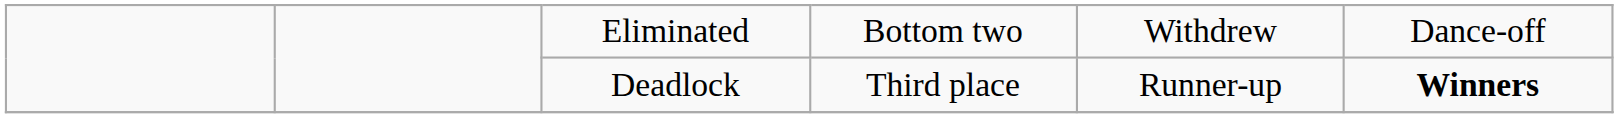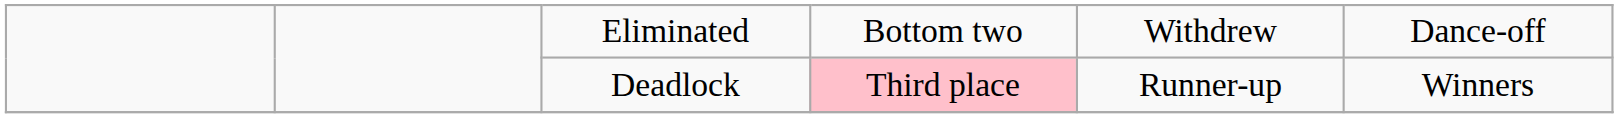(943, 84) no background -> (943, 84) pink background
(1478, 84) bold -> (1478, 84) normal
